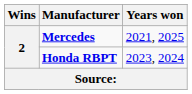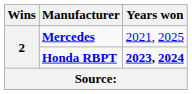(155, 57) normal -> (155, 57) bold
